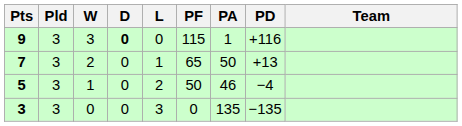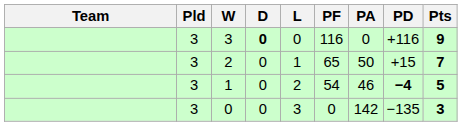columns swapped: (371, 16) <-> (22, 16)
(194, 39) 115 -> (332, 39) 116
(228, 39) 1 -> (366, 39) 0
(265, 62) +13 -> (403, 62) +15
(194, 86) 50 -> (332, 86) 54
(265, 86) normal -> (403, 86) bold
(228, 109) 135 -> (366, 109) 142
